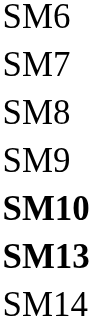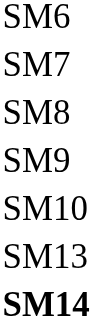(46, 208) bold -> (45, 208) normal
(46, 256) bold -> (45, 256) normal
(45, 304) normal -> (46, 304) bold
